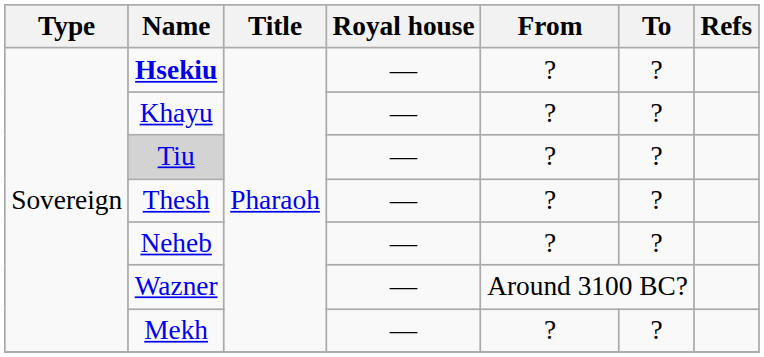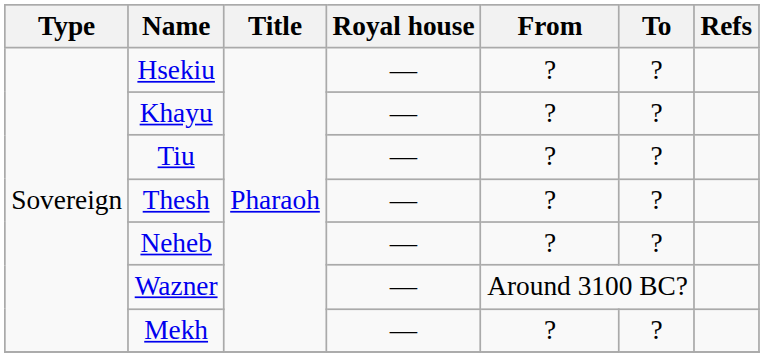(176, 69) bold -> (176, 69) normal
(176, 156) lightgrey background -> (176, 156) no background
